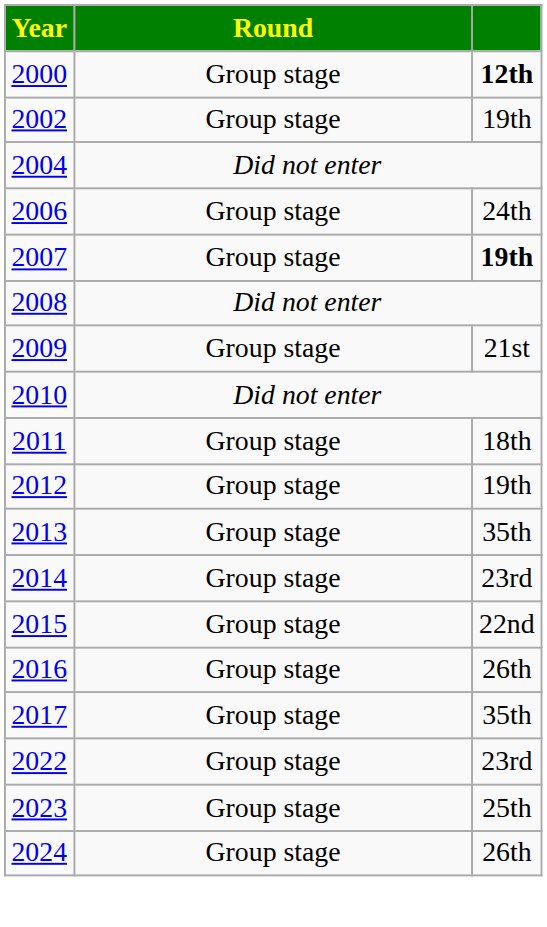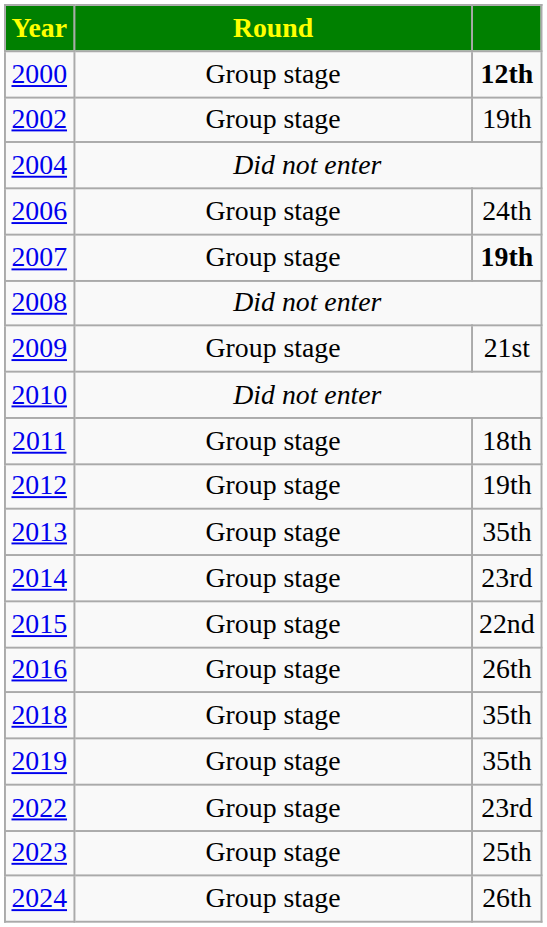- row: (39, 715)
+ row: (39, 715)
+ row: (39, 761)
